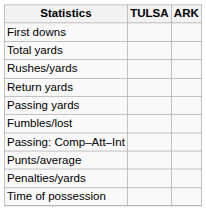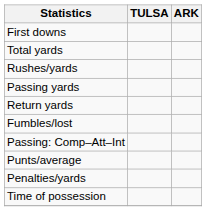rows swapped: (43, 105) <-> (40, 87)
